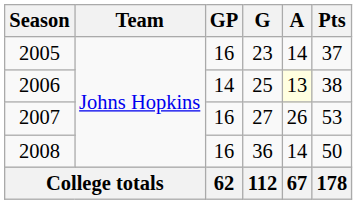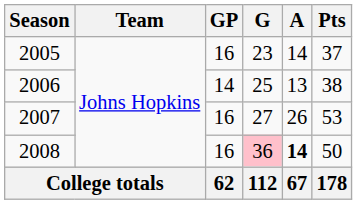(297, 85) lightyellow background -> (297, 85) no background
(262, 150) no background -> (262, 150) pink background
(297, 150) normal -> (297, 150) bold
